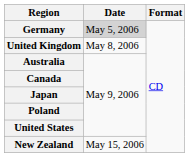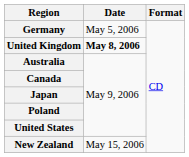(112, 29) lightgrey background -> (112, 29) no background
(112, 45) normal -> (113, 45) bold
